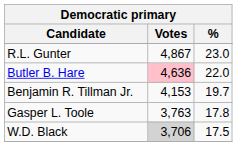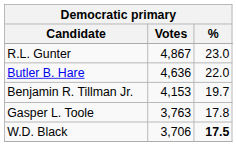(176, 73) pink background -> (176, 73) no background
(176, 131) lightgrey background -> (176, 131) no background
(217, 131) normal -> (217, 131) bold
